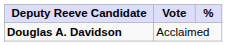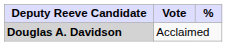(64, 31) no background -> (64, 31) lightgrey background
